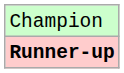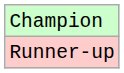(62, 52) bold -> (62, 52) normal
